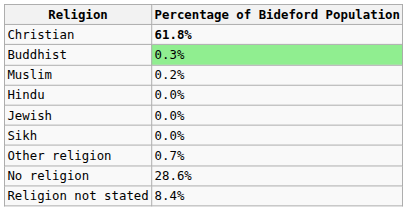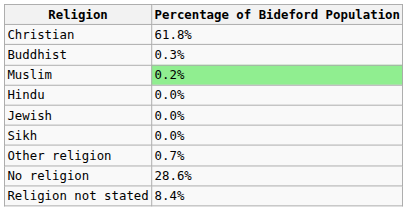(173, 35) bold -> (173, 35) normal
(169, 55) lightgreen background -> (169, 55) no background
(169, 75) no background -> (169, 75) lightgreen background
